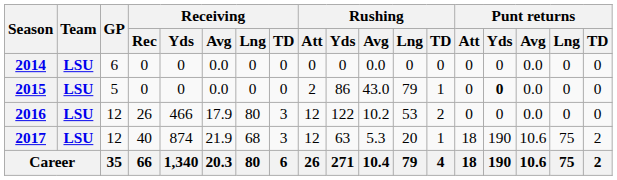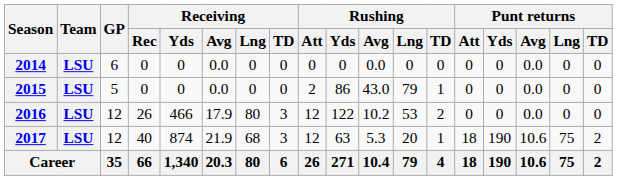(500, 89) bold -> (500, 89) normal
